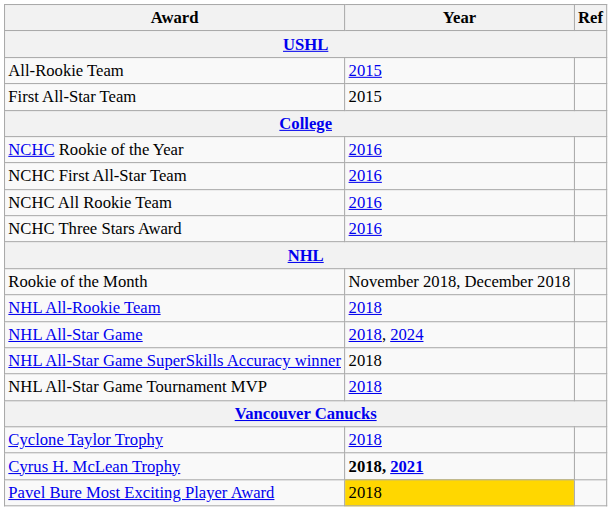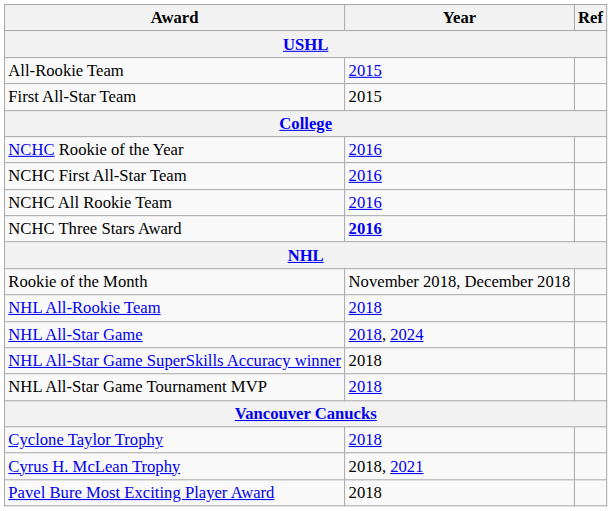(365, 228) normal -> (365, 228) bold
(386, 466) bold -> (386, 466) normal
(365, 492) gold background -> (365, 492) no background
